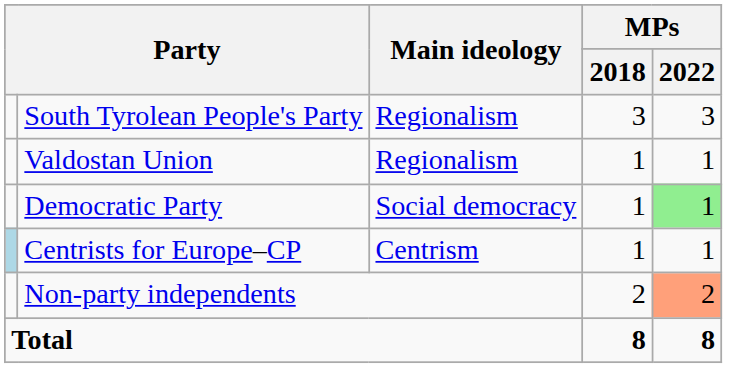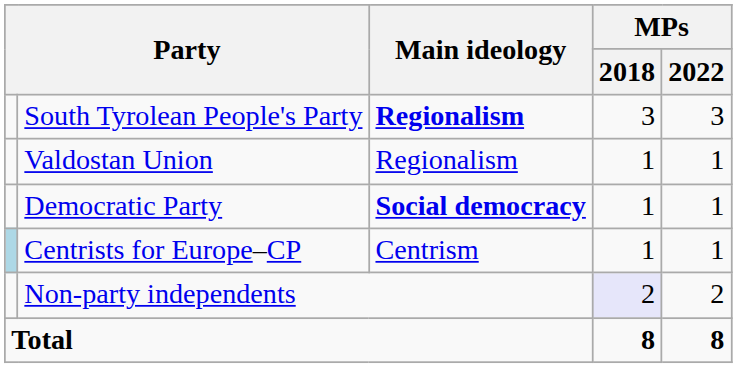(447, 116) normal -> (450, 116) bold
(476, 205) normal -> (481, 205) bold
(708, 205) lightgreen background -> (717, 205) no background
(639, 294) no background -> (648, 294) lavender background
(708, 294) lightsalmon background -> (717, 294) no background
